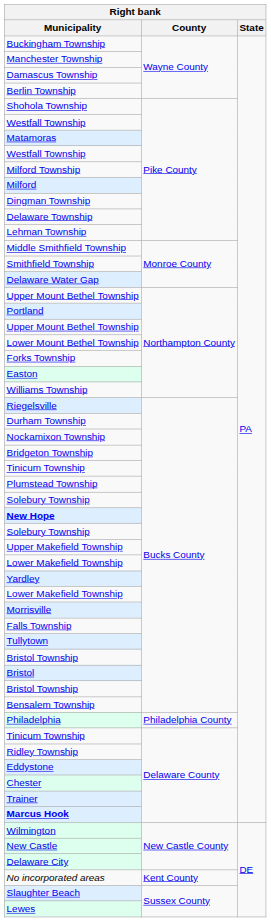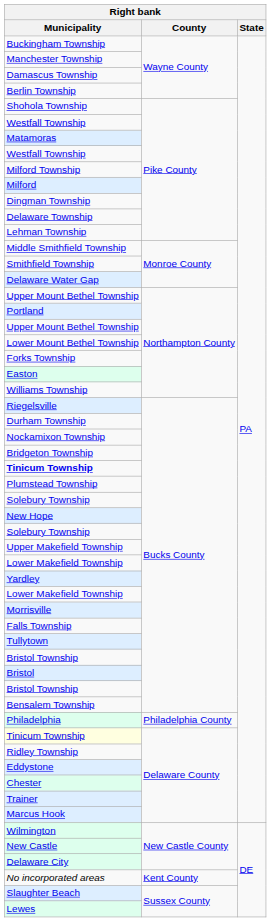(46, 468) normal -> (50, 468) bold
(31, 515) bold -> (30, 515) normal
(46, 736) no background -> (46, 736) lightyellow background
(38, 814) bold -> (36, 814) normal
